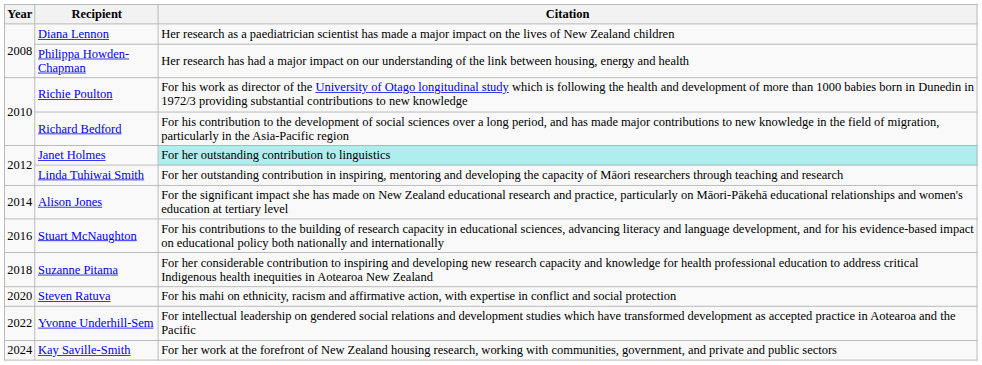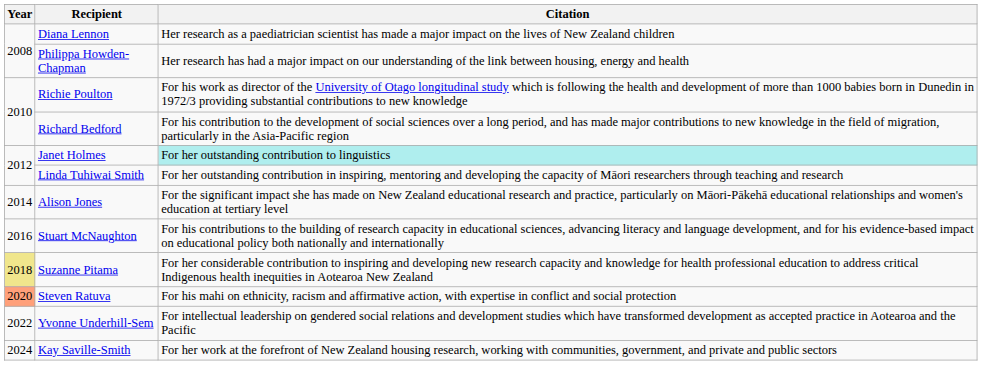(20, 269) no background -> (20, 269) khaki background
(20, 296) no background -> (20, 296) lightsalmon background
